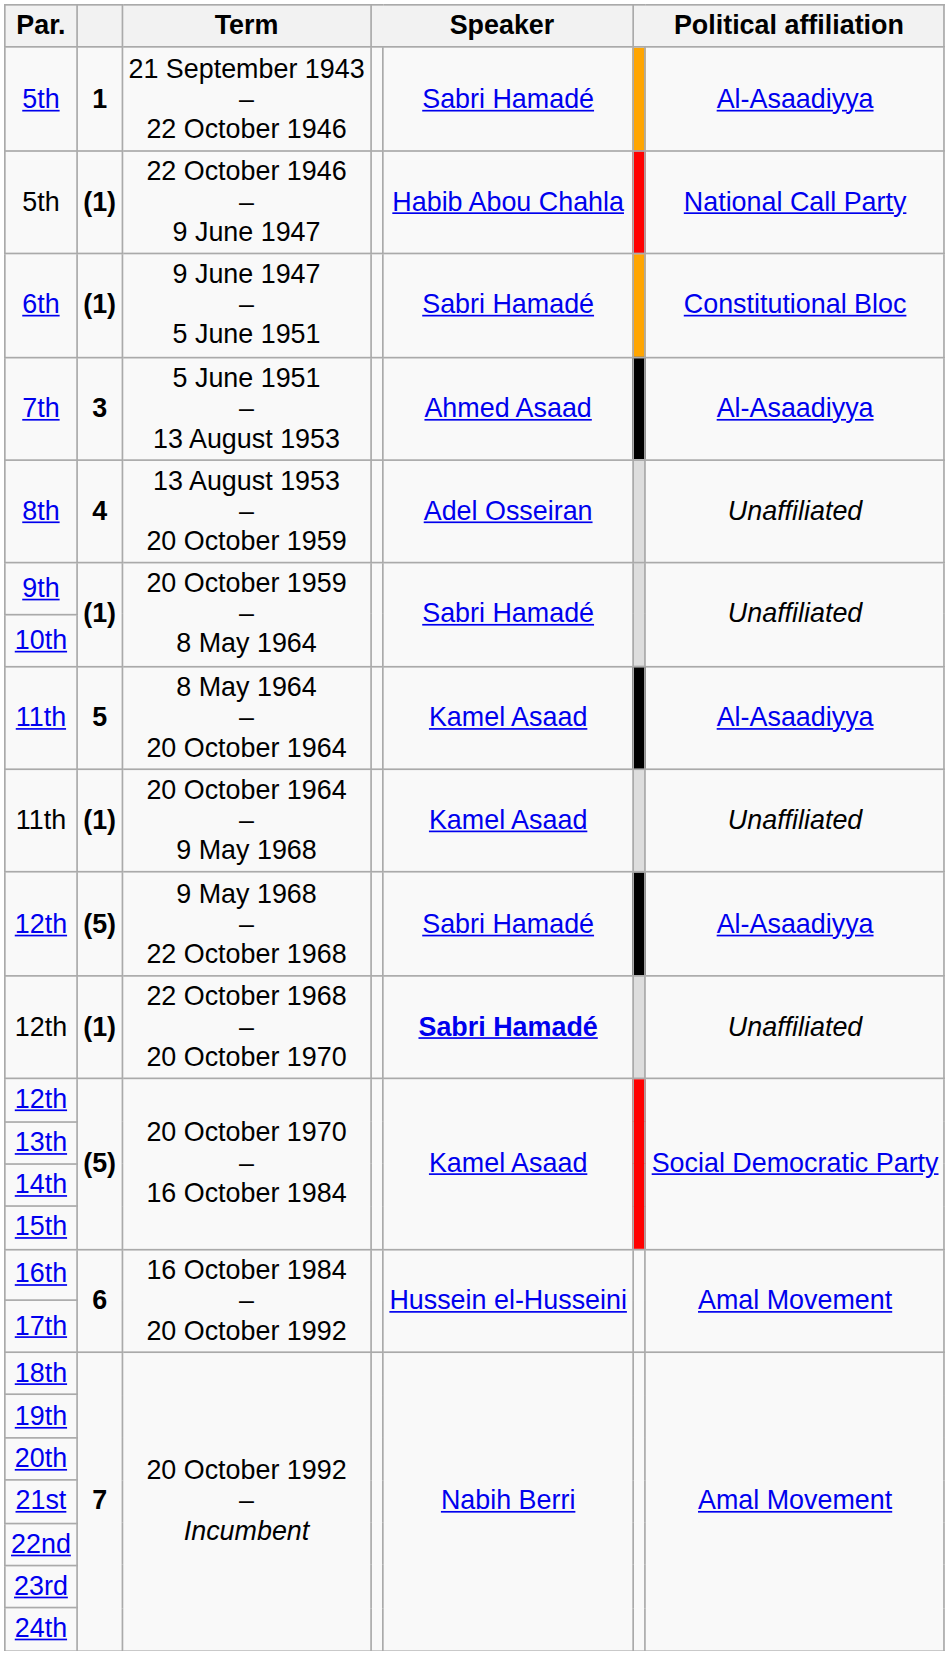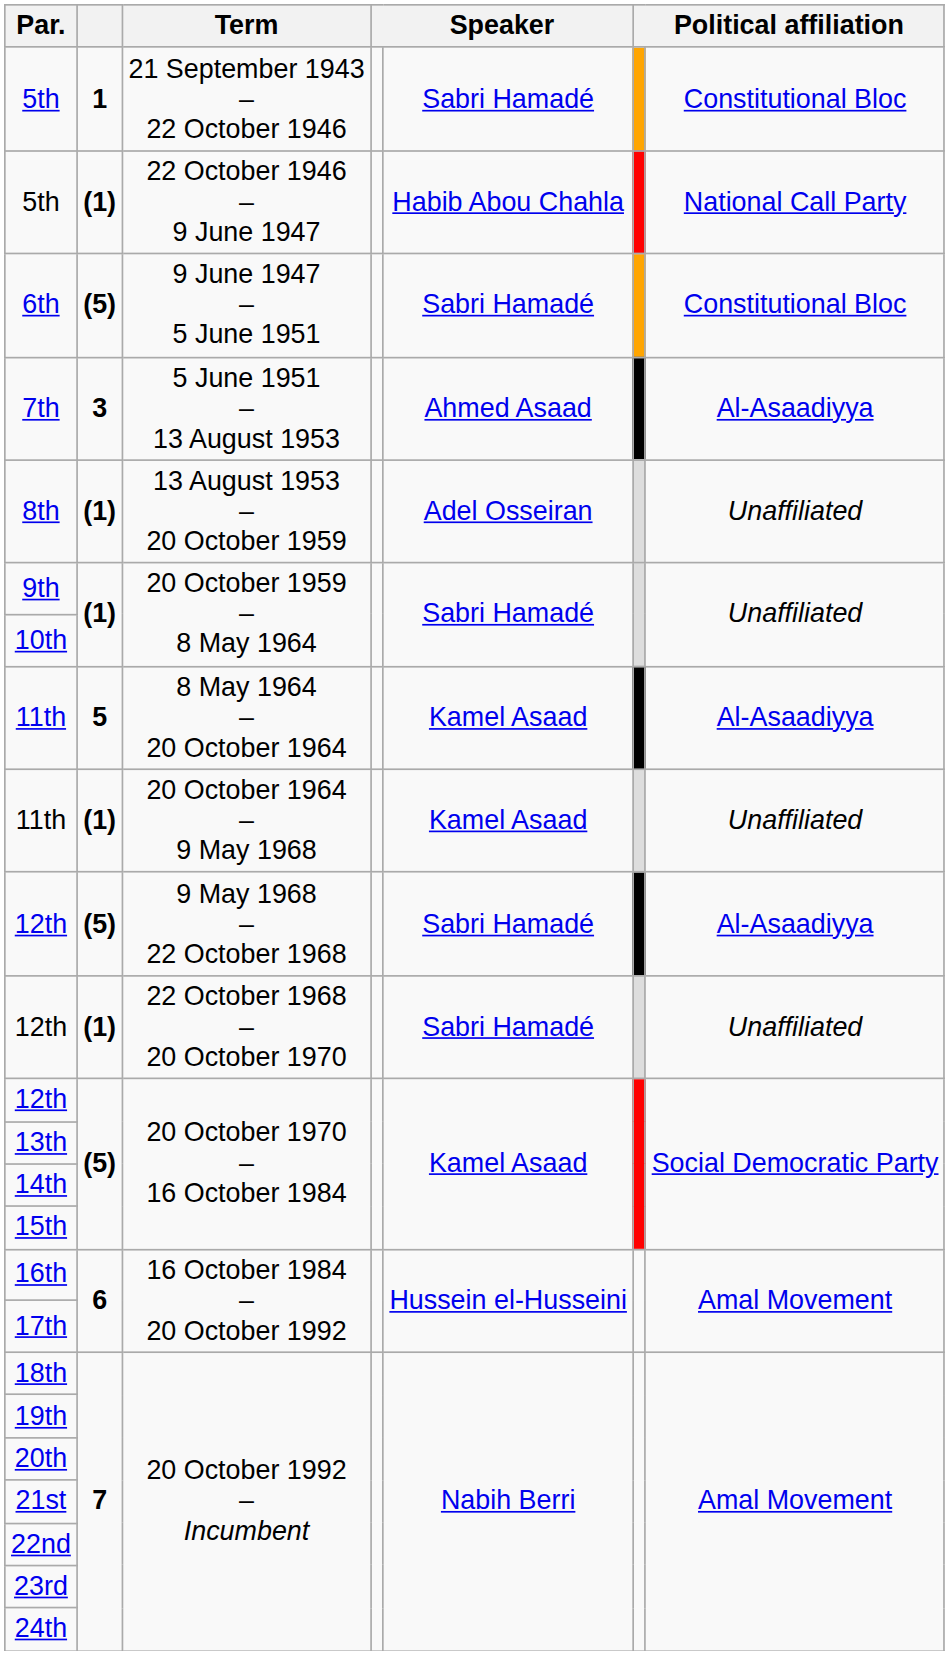(795, 98) Al-Asaadiyya -> (795, 98) Constitutional Bloc
(100, 304) (1) -> (100, 304) (5)
(100, 511) 4 -> (100, 511) (1)
(508, 1026) bold -> (508, 1026) normal
